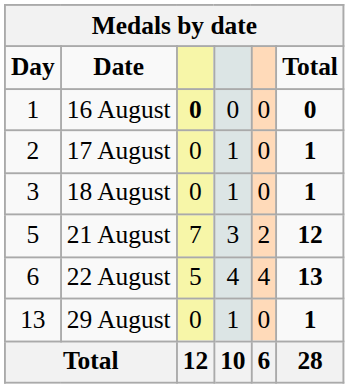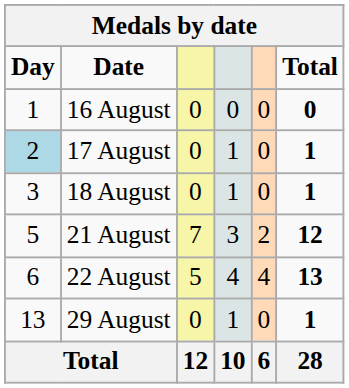(195, 108) bold -> (195, 108) normal
(33, 150) no background -> (33, 150) lightblue background
